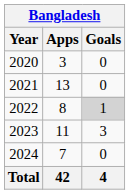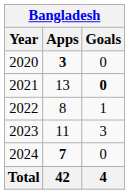(63, 62) normal -> (63, 62) bold
(103, 85) normal -> (103, 85) bold
(103, 108) lightgrey background -> (103, 108) no background
(63, 154) normal -> (63, 154) bold
